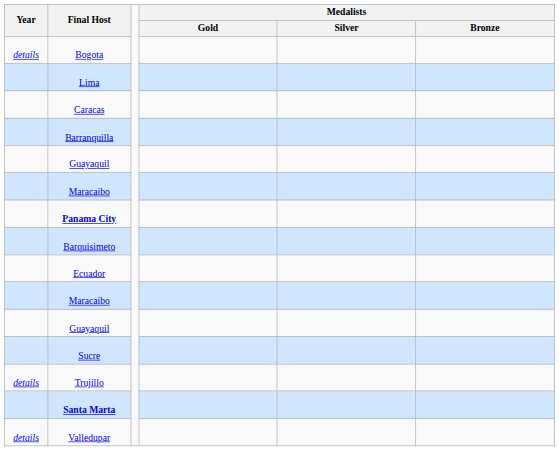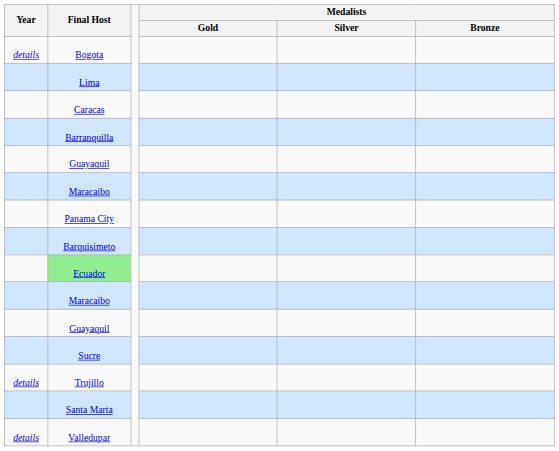(89, 219) bold -> (89, 219) normal
(89, 274) no background -> (89, 274) lightgreen background
(89, 410) bold -> (89, 410) normal
